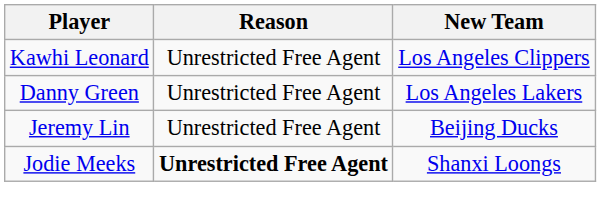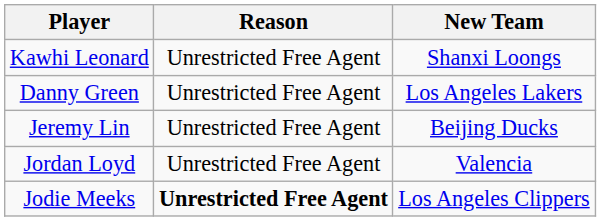(494, 57) Los Angeles Clippers -> (494, 57) Shanxi Loongs
+ row: (79, 163)
(494, 163) Shanxi Loongs -> (494, 198) Los Angeles Clippers
